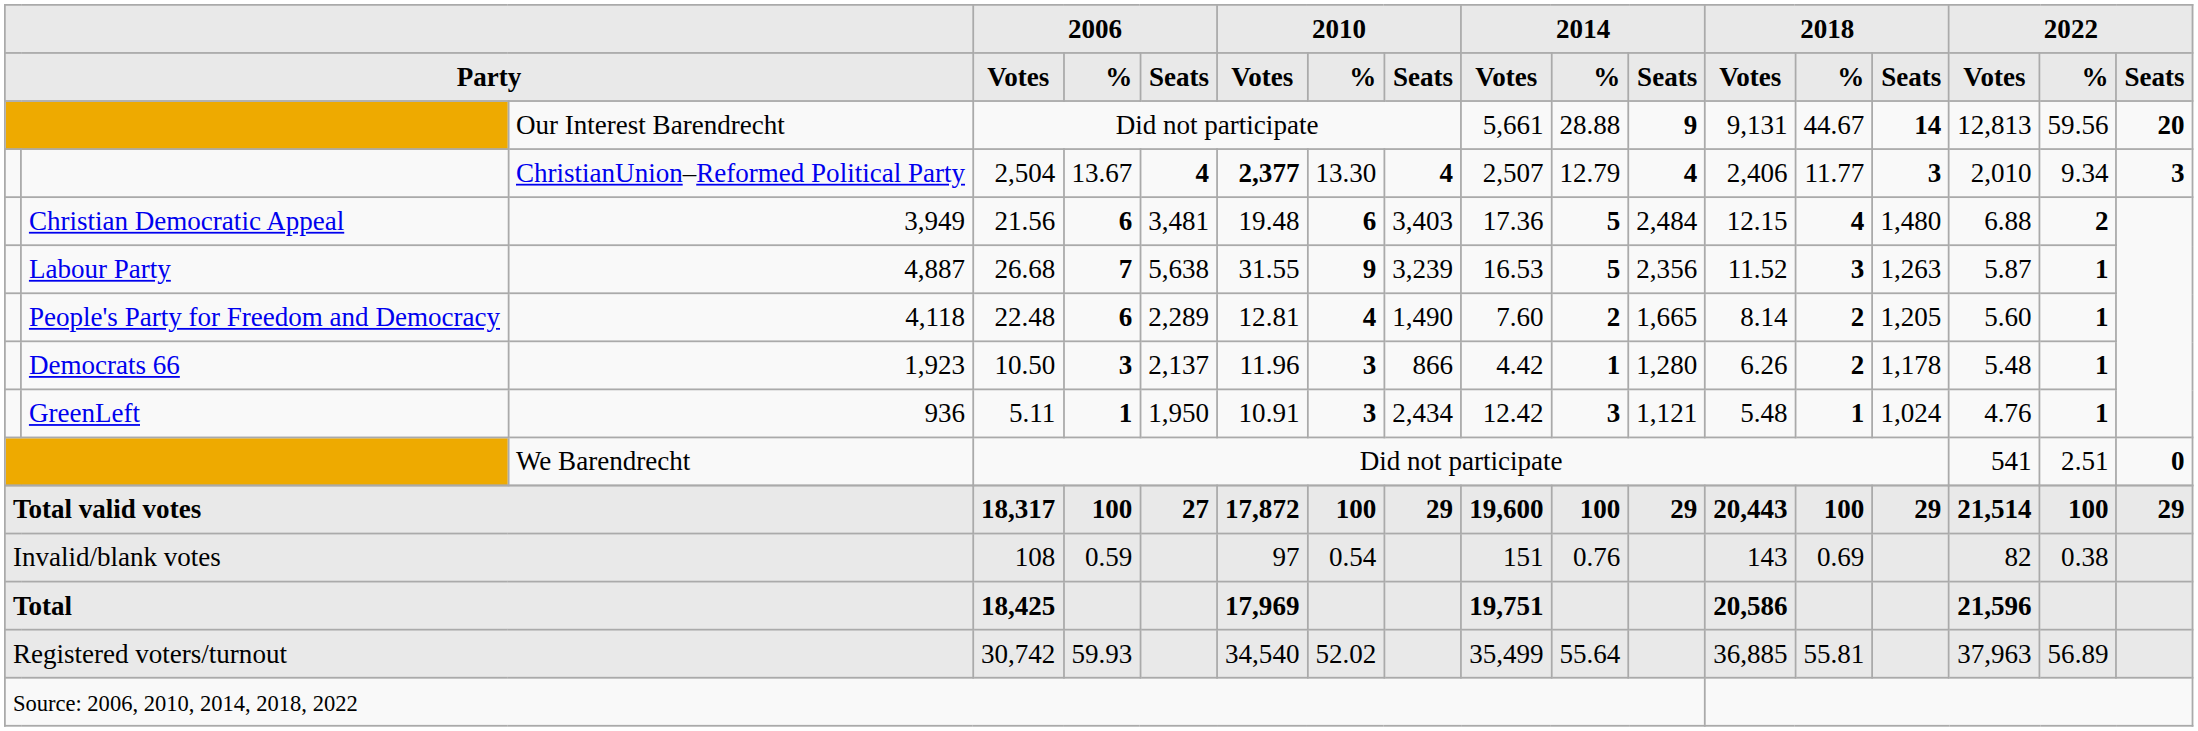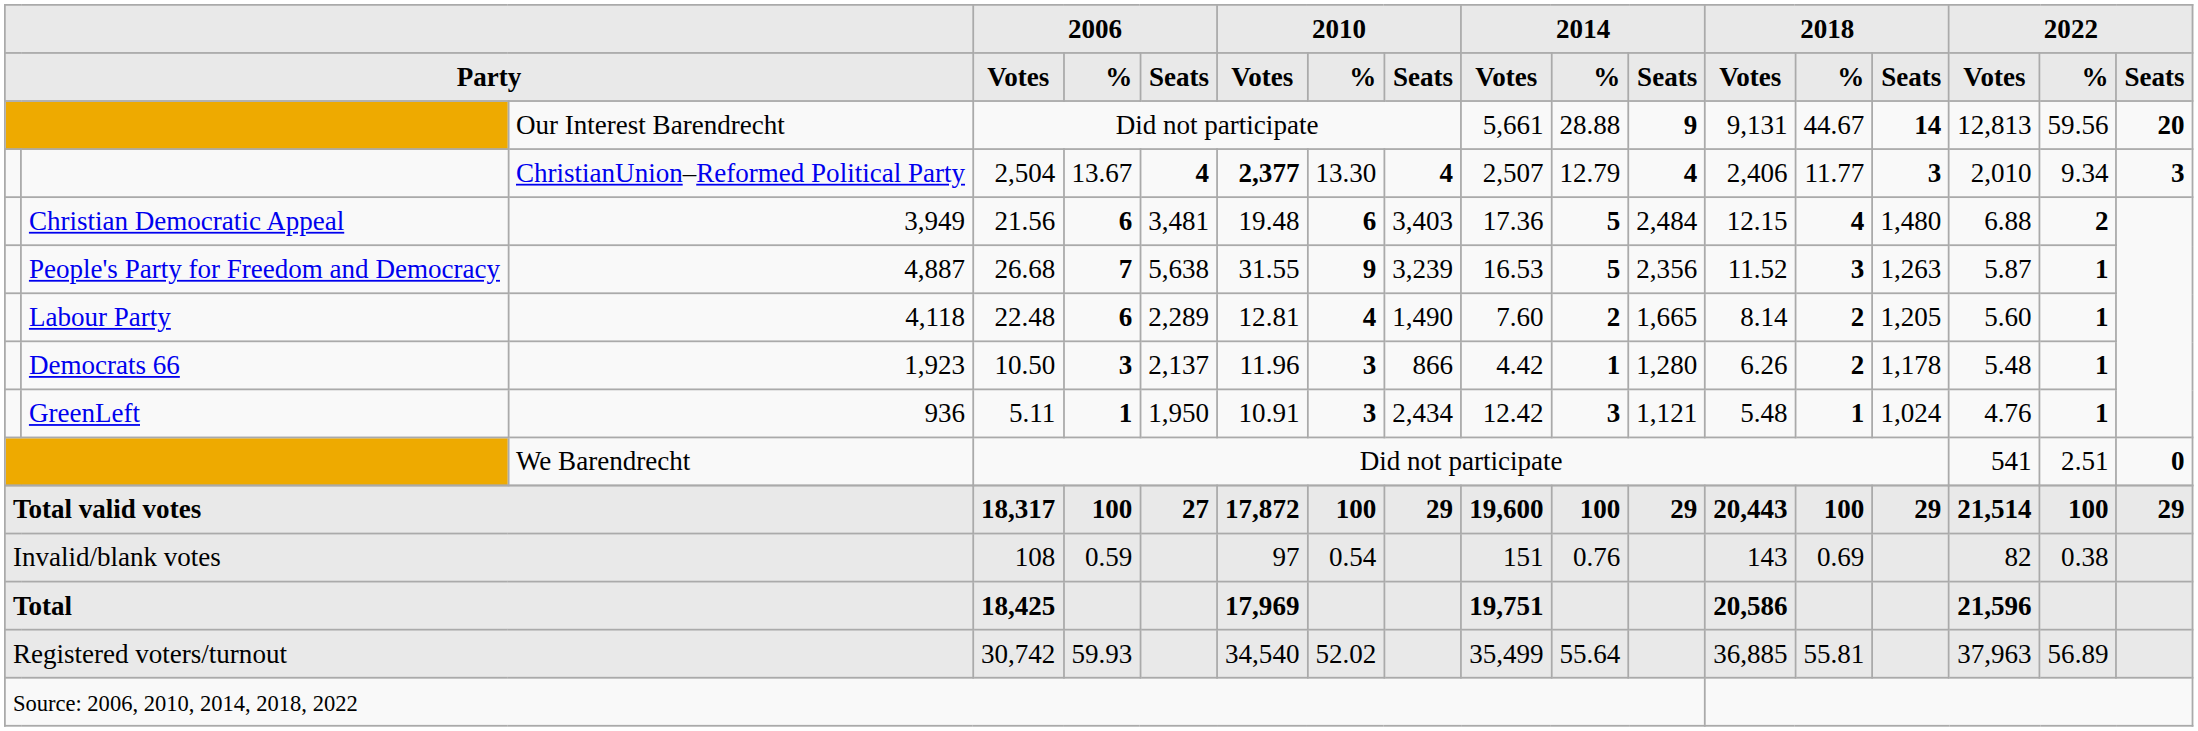(100, 269) Labour Party -> (264, 269) People's Party for Freedom and Democracy
(264, 317) People's Party for Freedom and Democracy -> (100, 317) Labour Party
